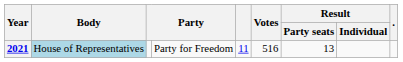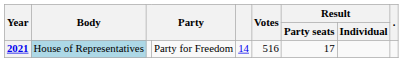(243, 49) 11 -> (244, 49) 14
(329, 49) 13 -> (329, 49) 17
